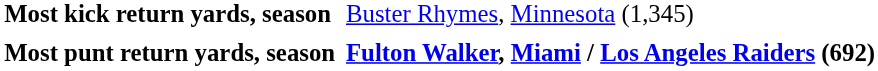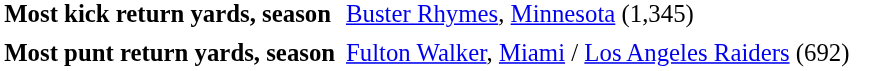(611, 52) bold -> (598, 52) normal
